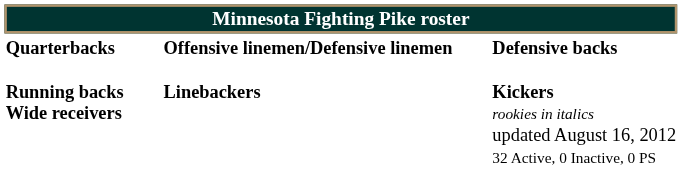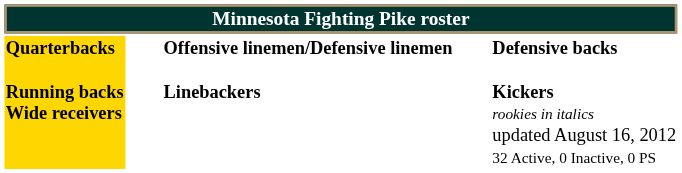(65, 80) no background -> (65, 80) gold background
